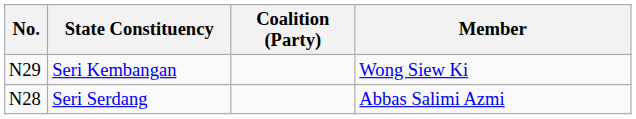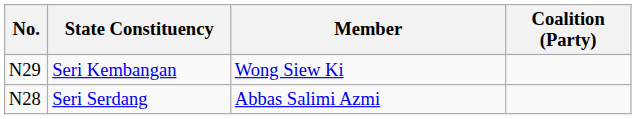columns swapped: (493, 29) <-> (293, 29)
